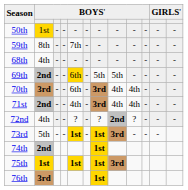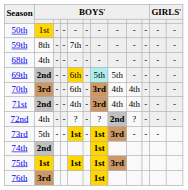(99, 75) no background -> (99, 75) paleturquoise background
